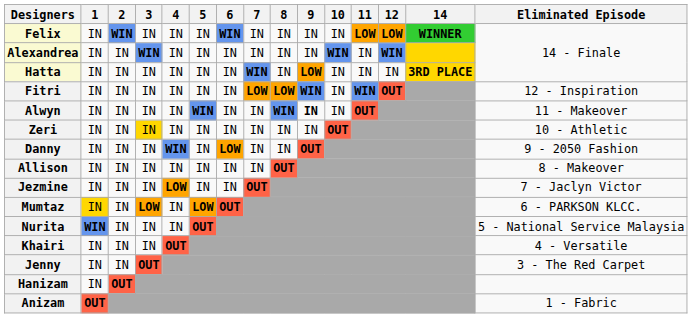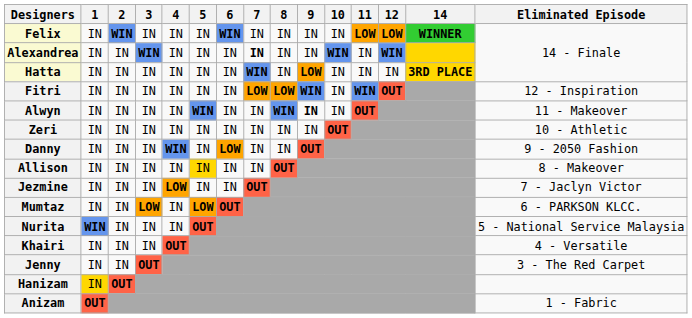(257, 53) normal -> (257, 53) bold
(149, 130) gold background -> (149, 130) no background
(203, 168) no background -> (203, 168) gold background
(95, 207) gold background -> (95, 207) no background
(95, 284) no background -> (95, 284) gold background
